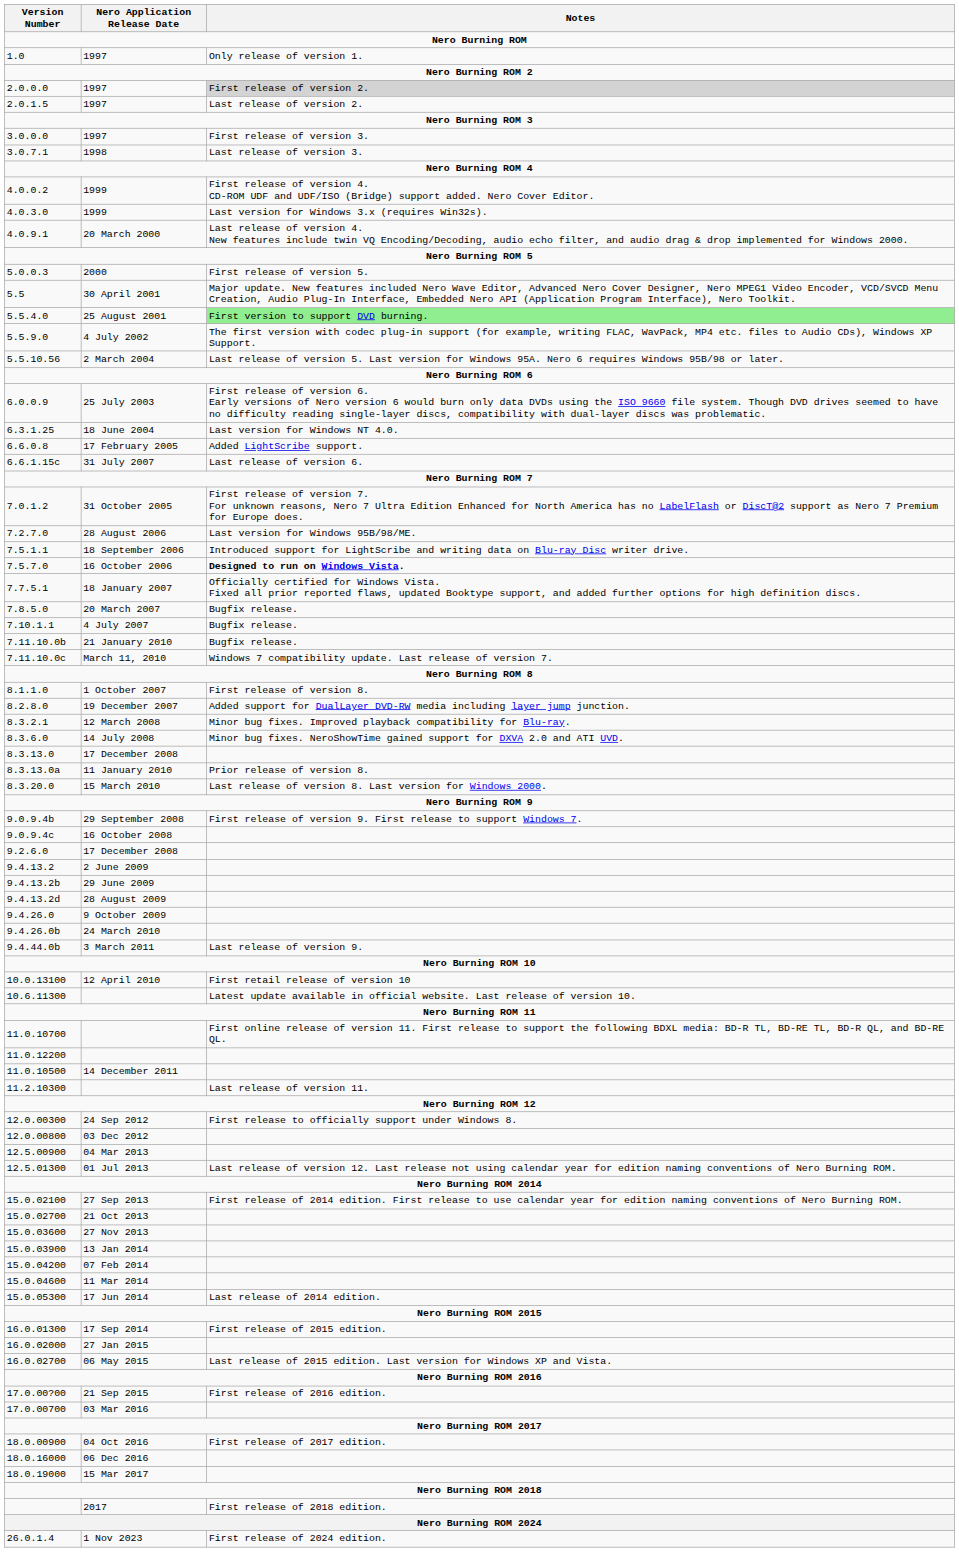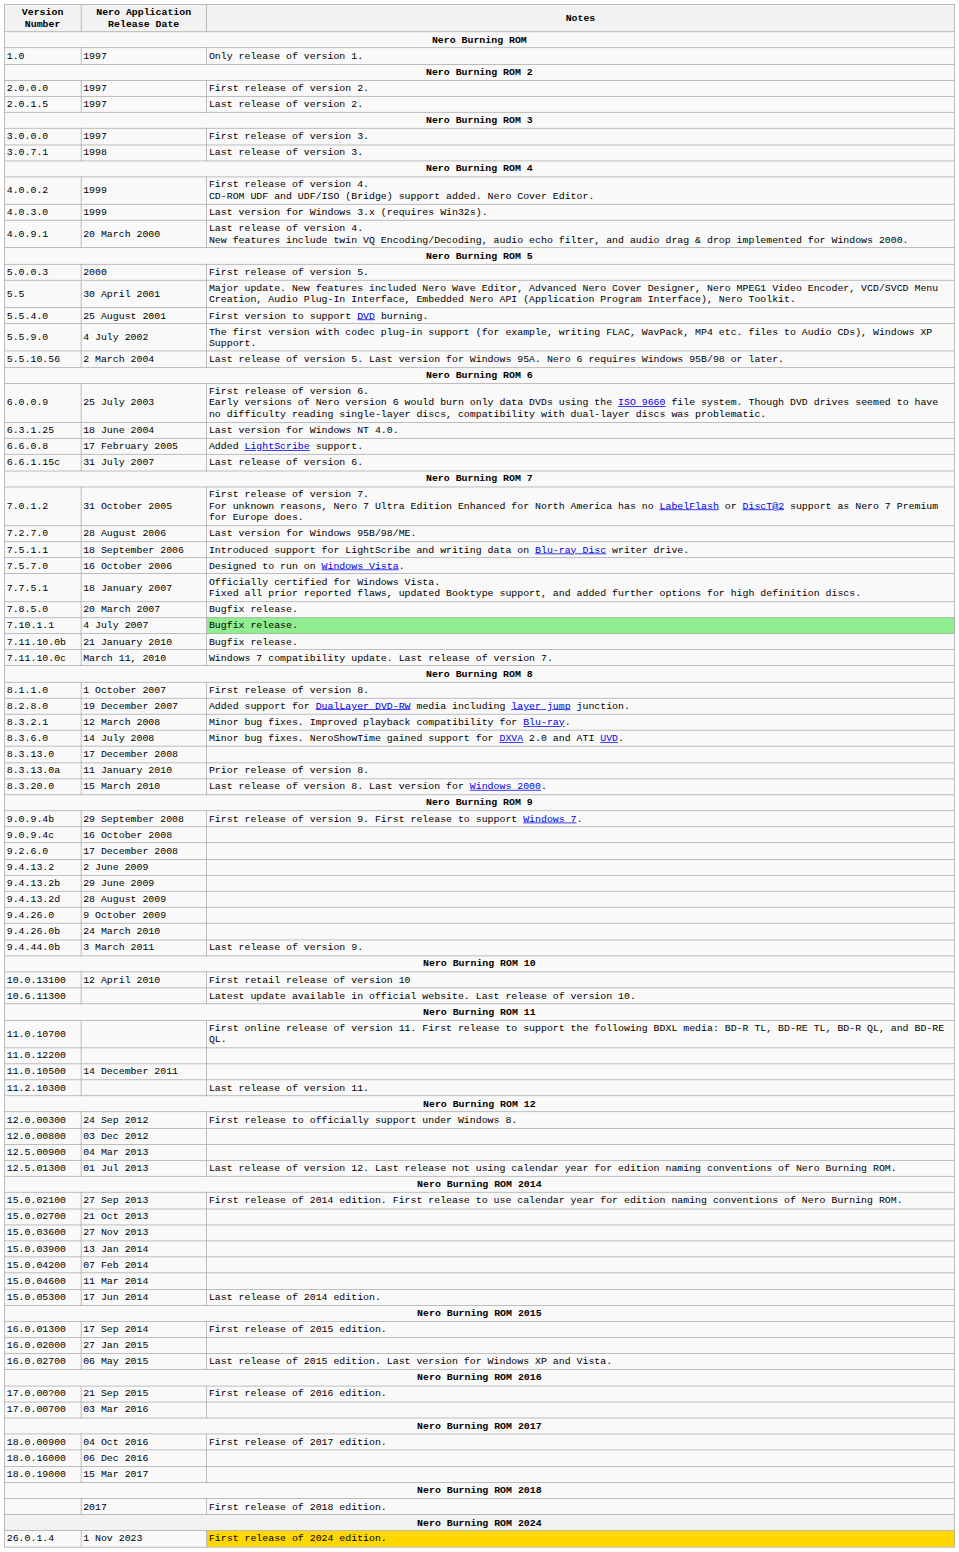(289, 88) lightgrey background -> (289, 88) no background
(319, 316) lightgreen background -> (319, 316) no background
(307, 566) bold -> (307, 566) normal
(253, 626) no background -> (253, 626) lightgreen background
(298, 1539) no background -> (298, 1539) gold background
